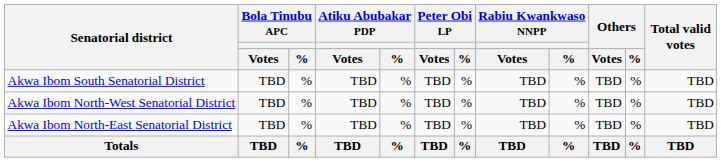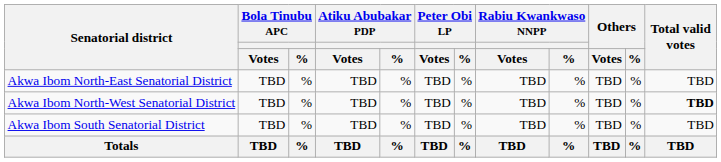rows swapped: (120, 125) <-> (106, 81)
(701, 103) normal -> (700, 103) bold
